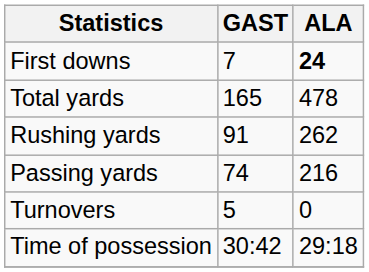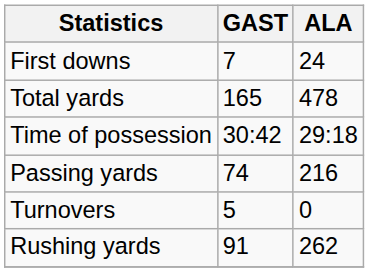(312, 60) bold -> (312, 60) normal
rows swapped: (85, 135) <-> (111, 247)
